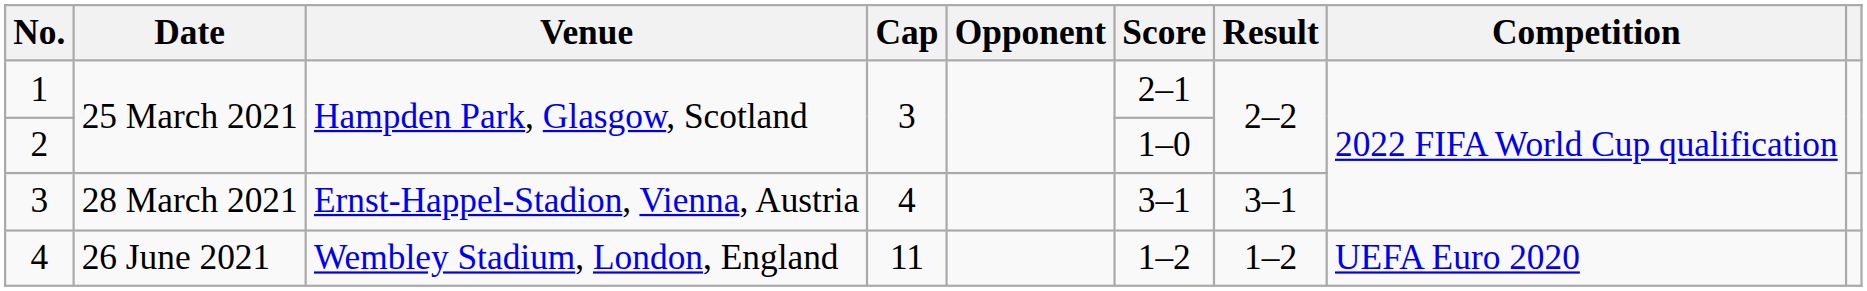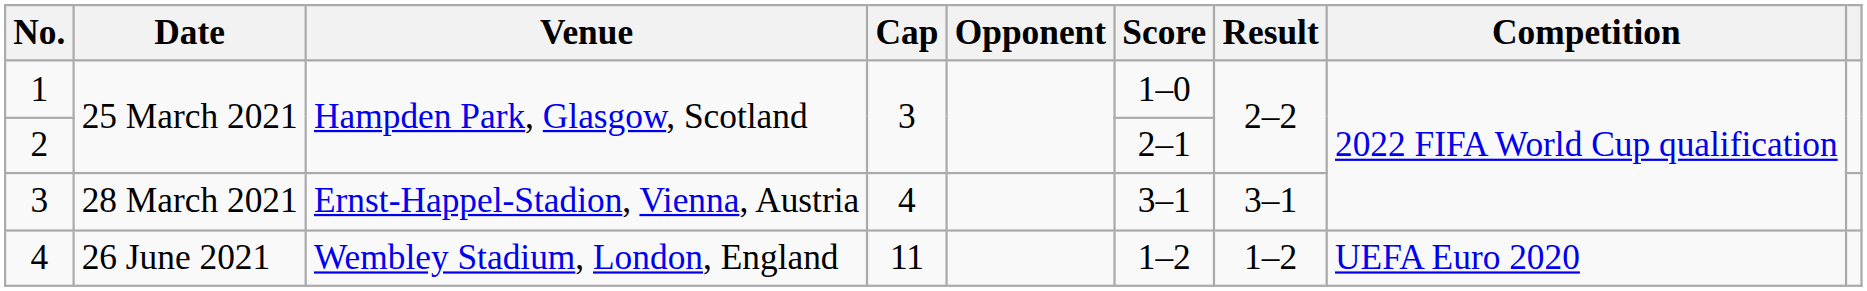(1164, 88) 2–1 -> (1164, 88) 1–0
(1164, 144) 1–0 -> (1164, 144) 2–1
